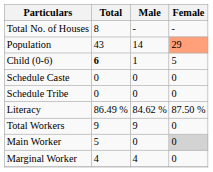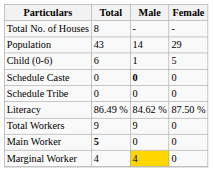(177, 45) lightsalmon background -> (177, 45) no background
(96, 61) bold -> (96, 61) normal
(135, 77) normal -> (135, 77) bold
(96, 142) normal -> (96, 142) bold
(174, 142) lightgrey background -> (174, 142) no background
(135, 158) no background -> (135, 158) gold background
